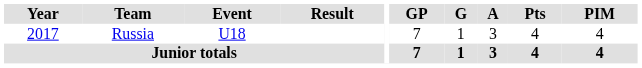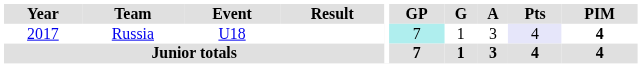(417, 33) no background -> (417, 33) paleturquoise background
(535, 33) no background -> (535, 33) lavender background
(600, 33) normal -> (600, 33) bold
